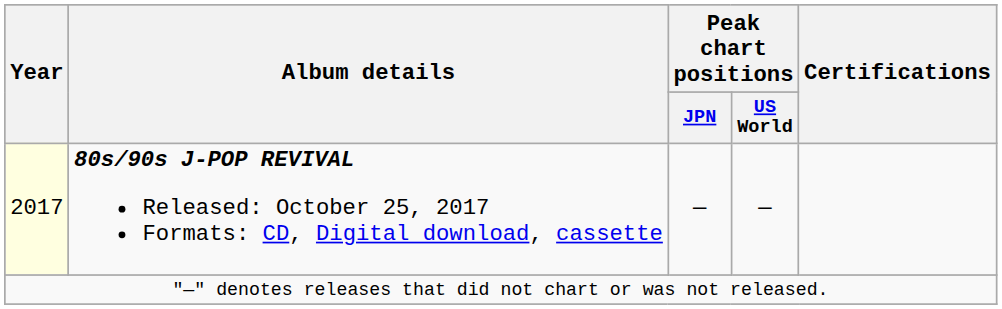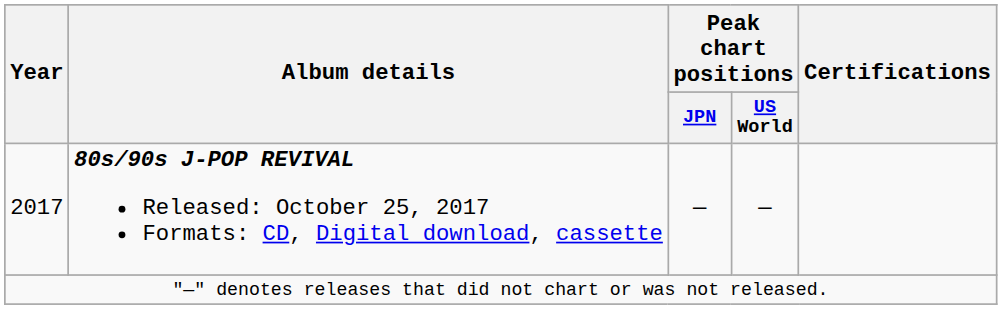(37, 209) lightyellow background -> (37, 209) no background
